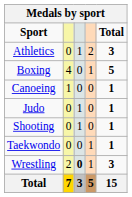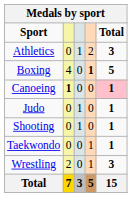(91, 70) normal -> (91, 70) bold
(69, 88) normal -> (69, 88) bold
(111, 88) no background -> (111, 88) pink background
(80, 164) bold -> (80, 164) normal
